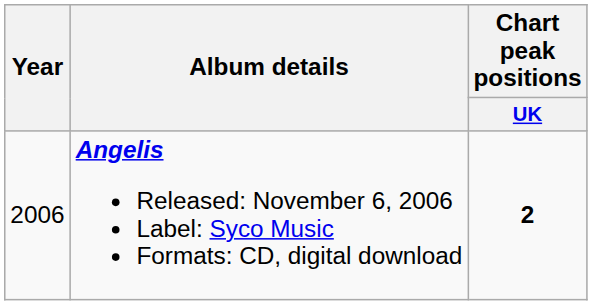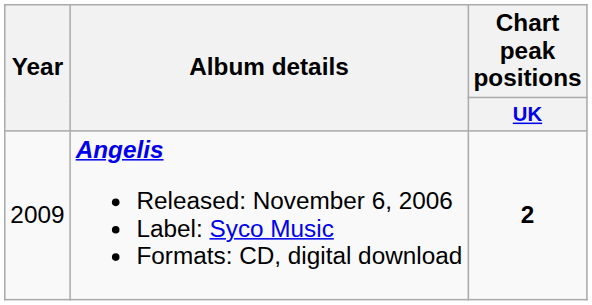(37, 214) 2006 -> (37, 214) 2009
